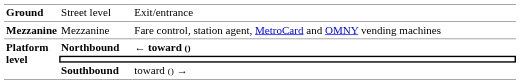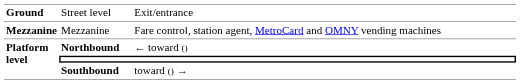(162, 47) bold -> (161, 47) normal
